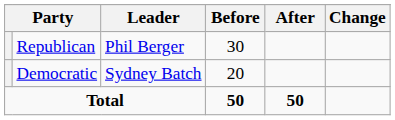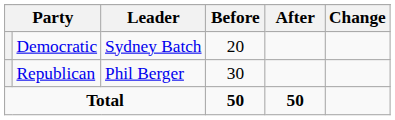rows swapped: (56, 45) <-> (57, 73)
